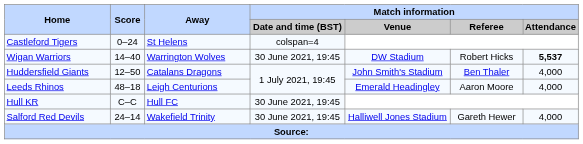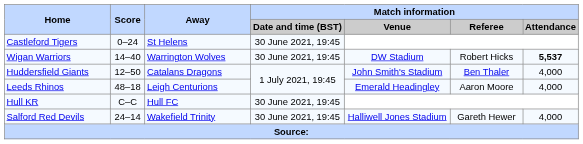(297, 42) colspan=4 -> (297, 42) 30 June 2021, 19:45
